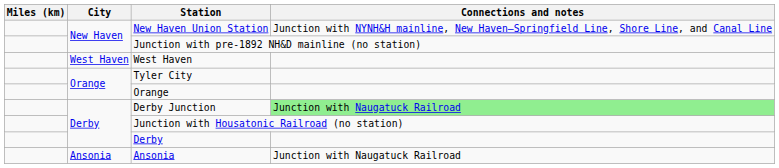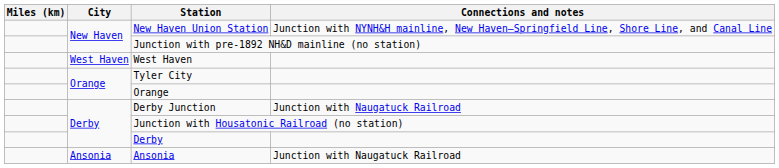(367, 108) lightgreen background -> (367, 108) no background
